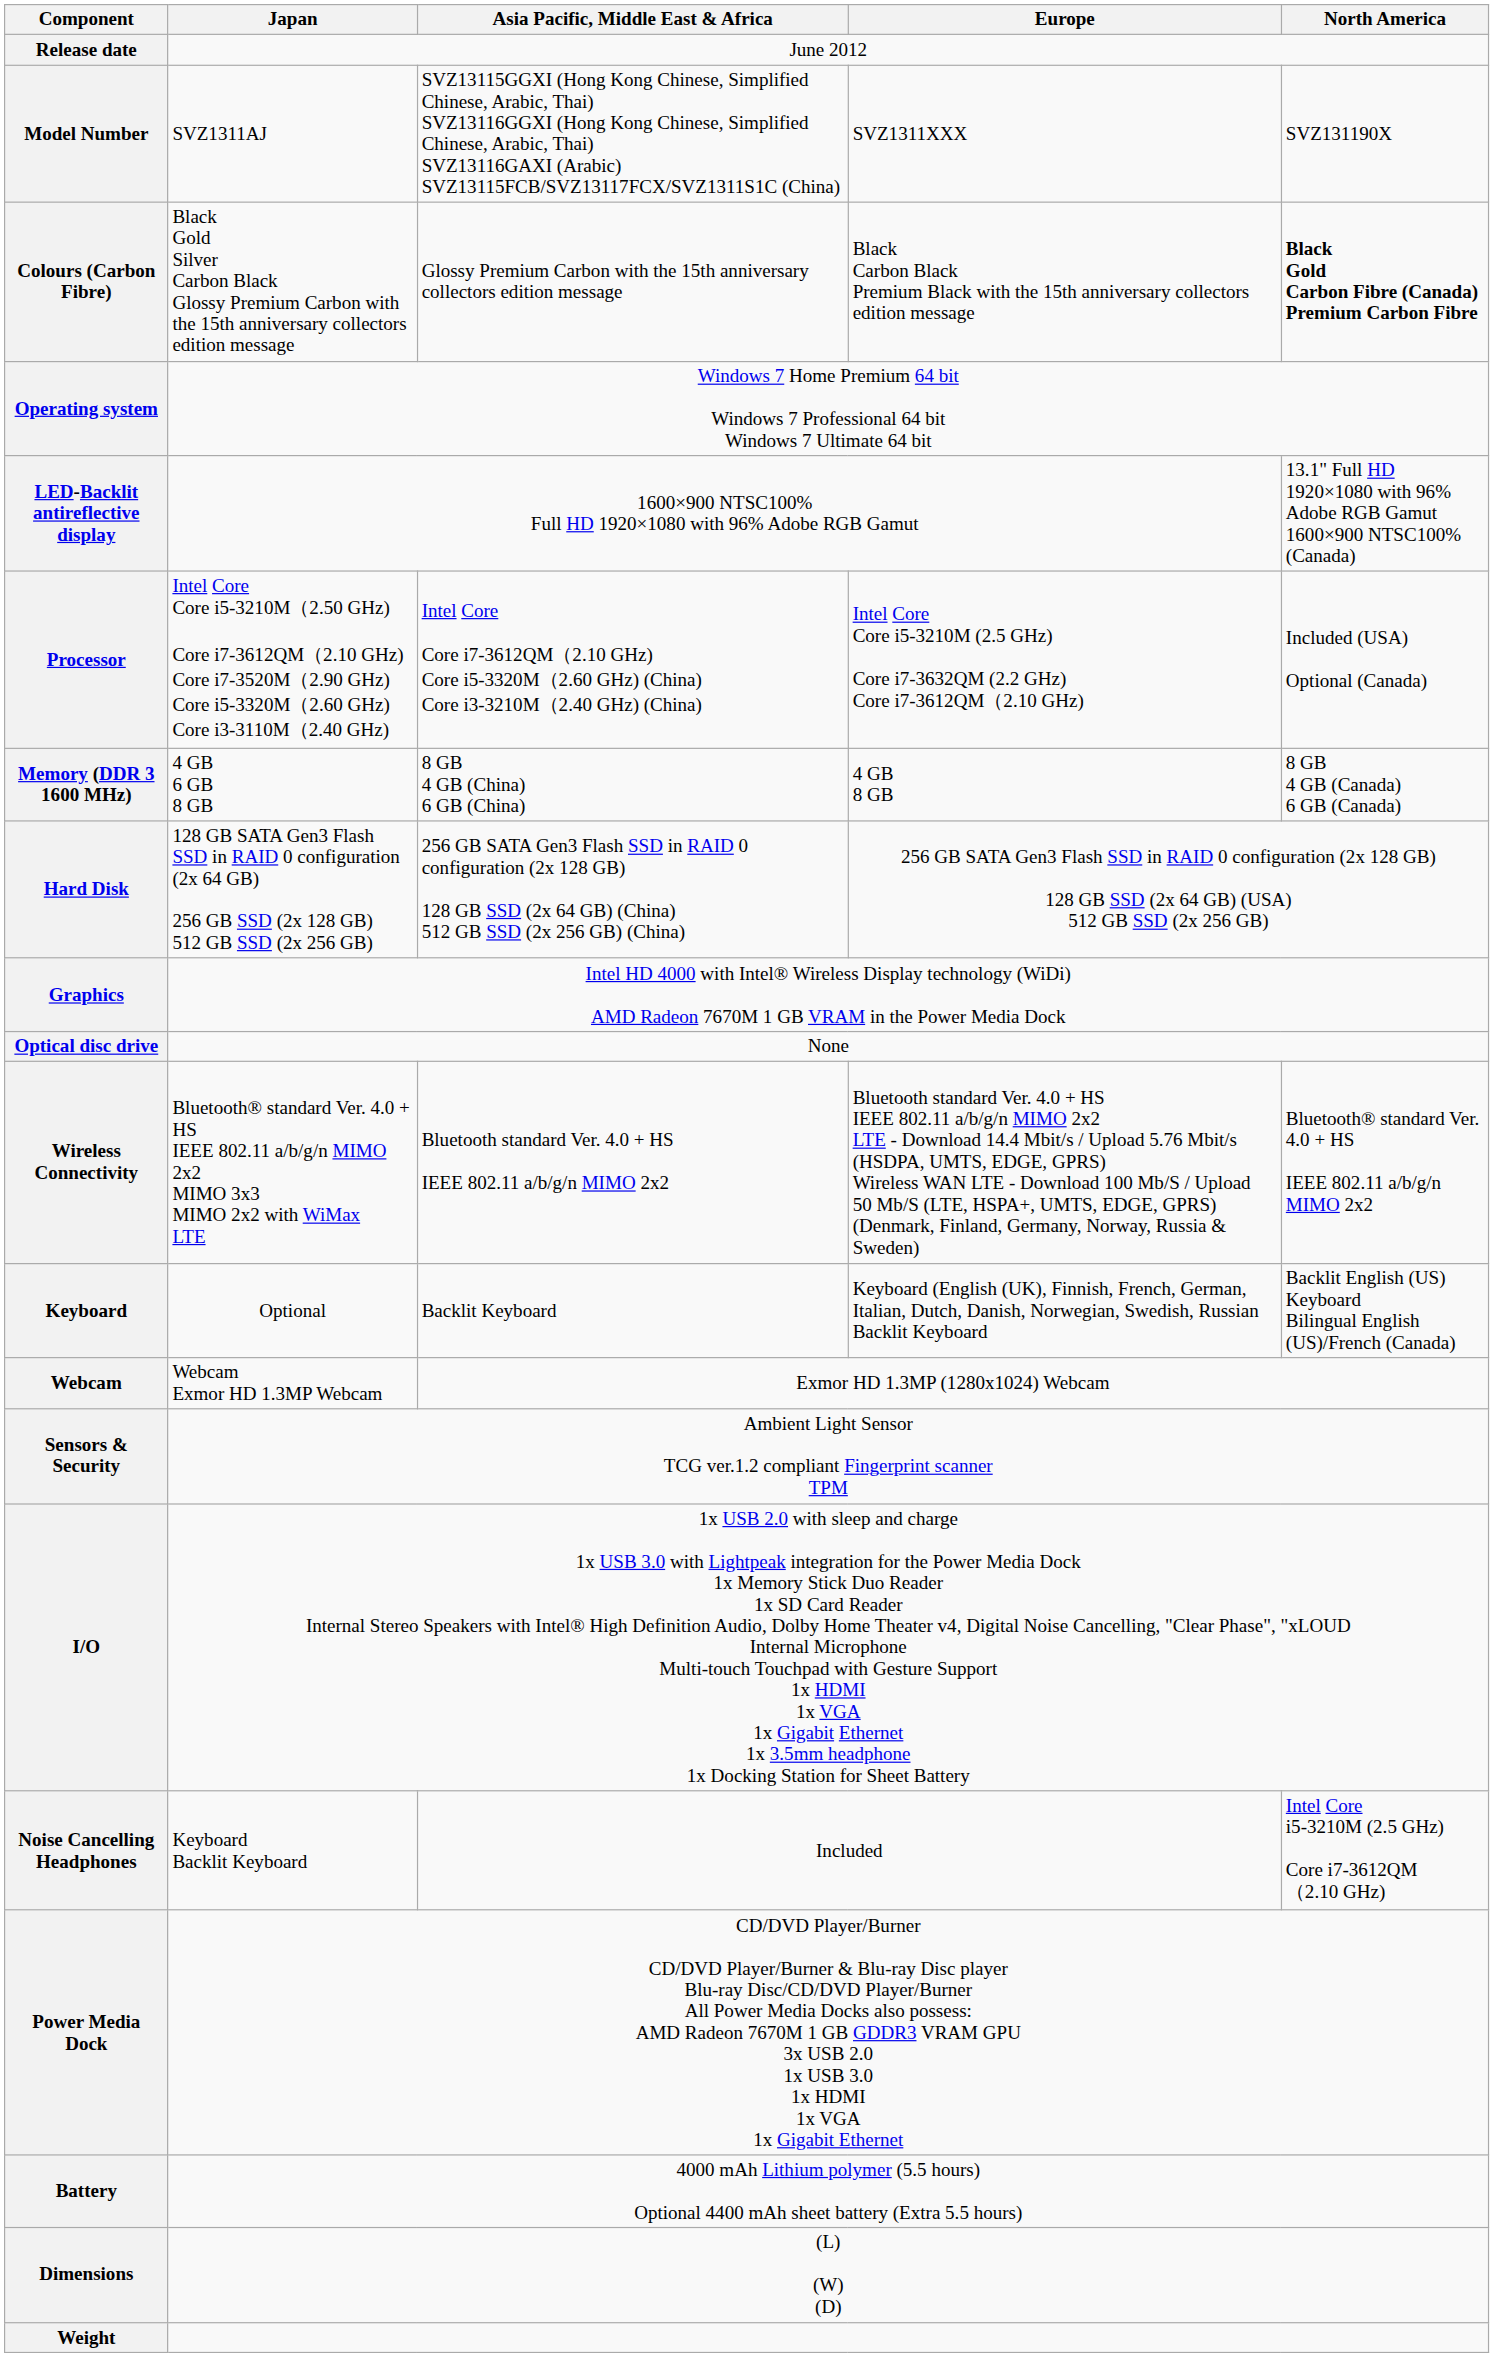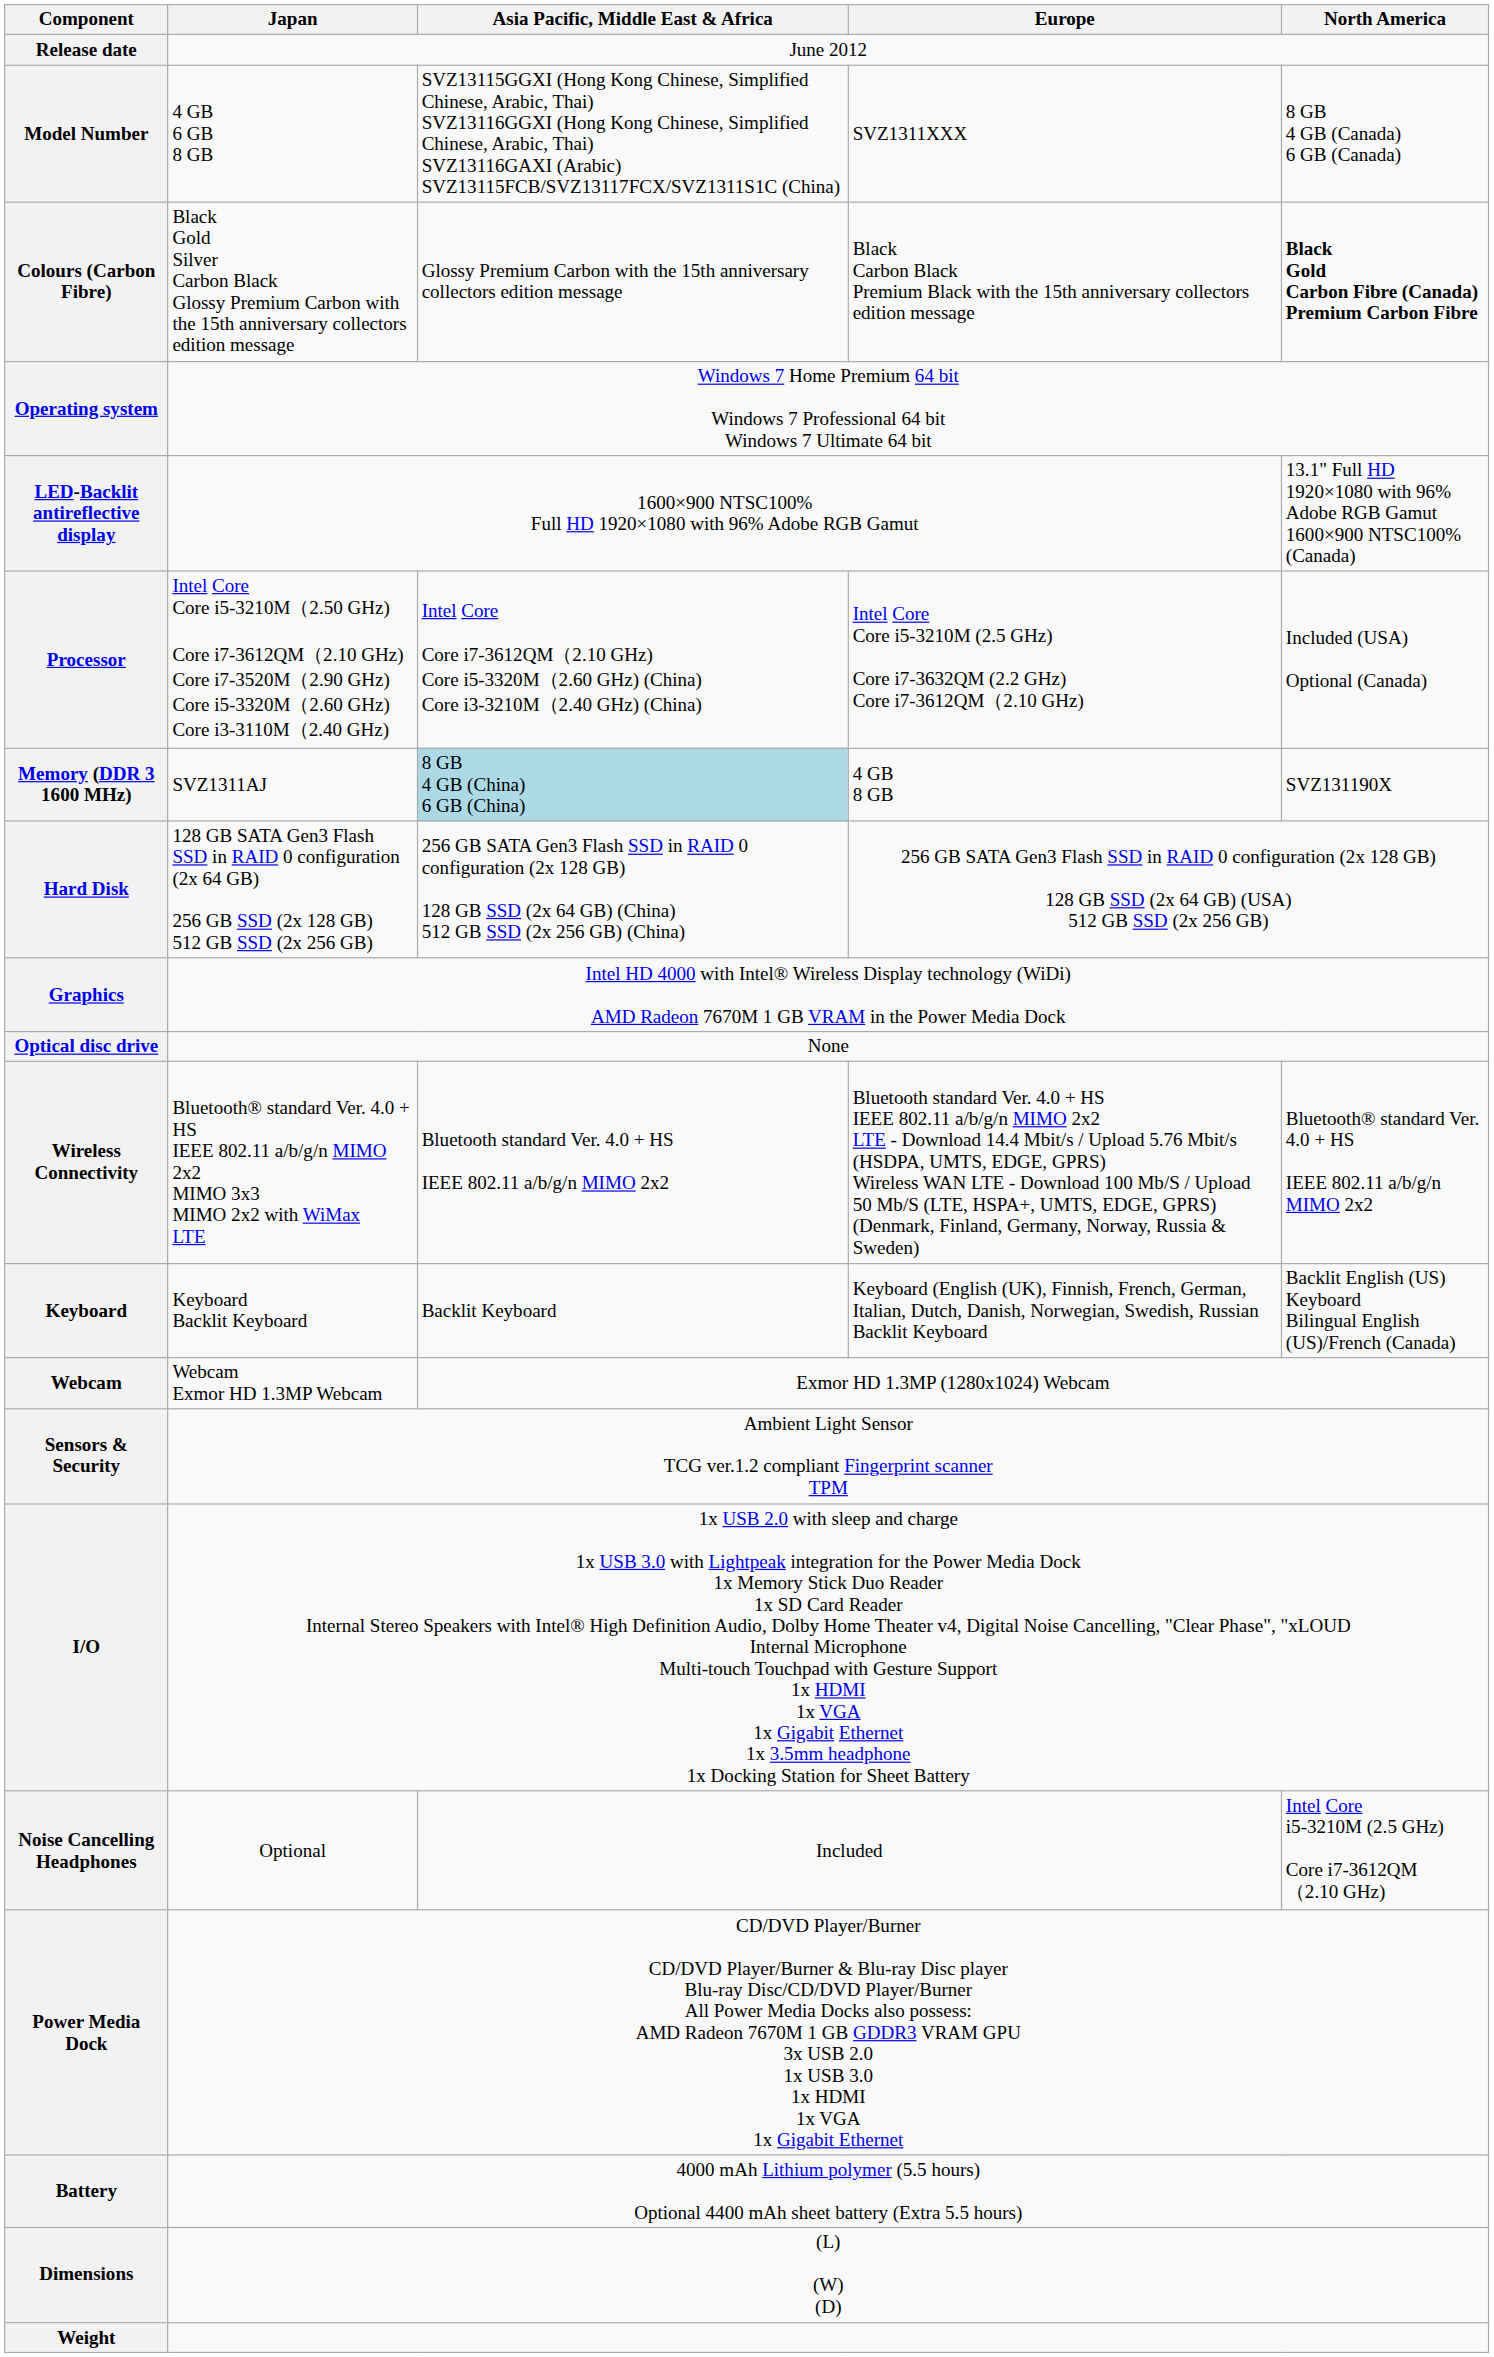(220, 133) SVZ1311AJ -> (193, 133) 4 GB 6 GB 8 GB
(1339, 133) SVZ131190X -> (1343, 133) 8 GB 4 GB (Canada) 6 GB (Canada)
(193, 784) 4 GB 6 GB 8 GB -> (220, 784) SVZ1311AJ
(473, 784) no background -> (473, 784) lightblue background
(1343, 784) 8 GB 4 GB (Canada) 6 GB (Canada) -> (1339, 784) SVZ131190X
(293, 1310) Optional -> (240, 1310) Keyboard Backlit Keyboard
(240, 1850) Keyboard Backlit Keyboard -> (293, 1850) Optional
